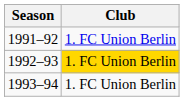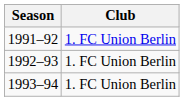(120, 61) gold background -> (120, 61) no background
